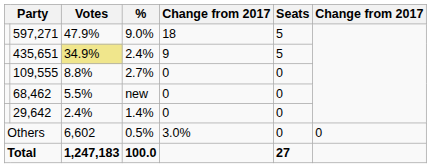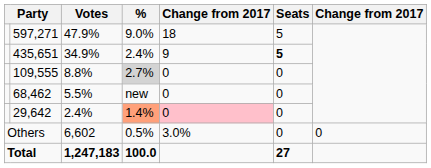(82, 53) khaki background -> (82, 53) no background
(280, 53) normal -> (280, 53) bold
(139, 73) no background -> (139, 73) lightgrey background
(139, 113) no background -> (139, 113) lightsalmon background
(166, 113) no background -> (166, 113) pink background
